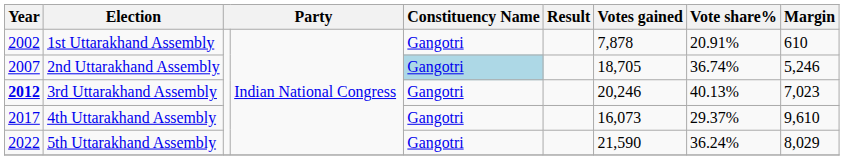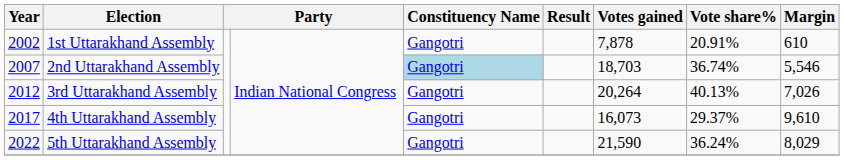(619, 67) 18,705 -> (619, 67) 18,703
(802, 67) 5,246 -> (802, 67) 5,546
(24, 92) bold -> (24, 92) normal
(619, 92) 20,246 -> (619, 92) 20,264
(802, 92) 7,023 -> (802, 92) 7,026
